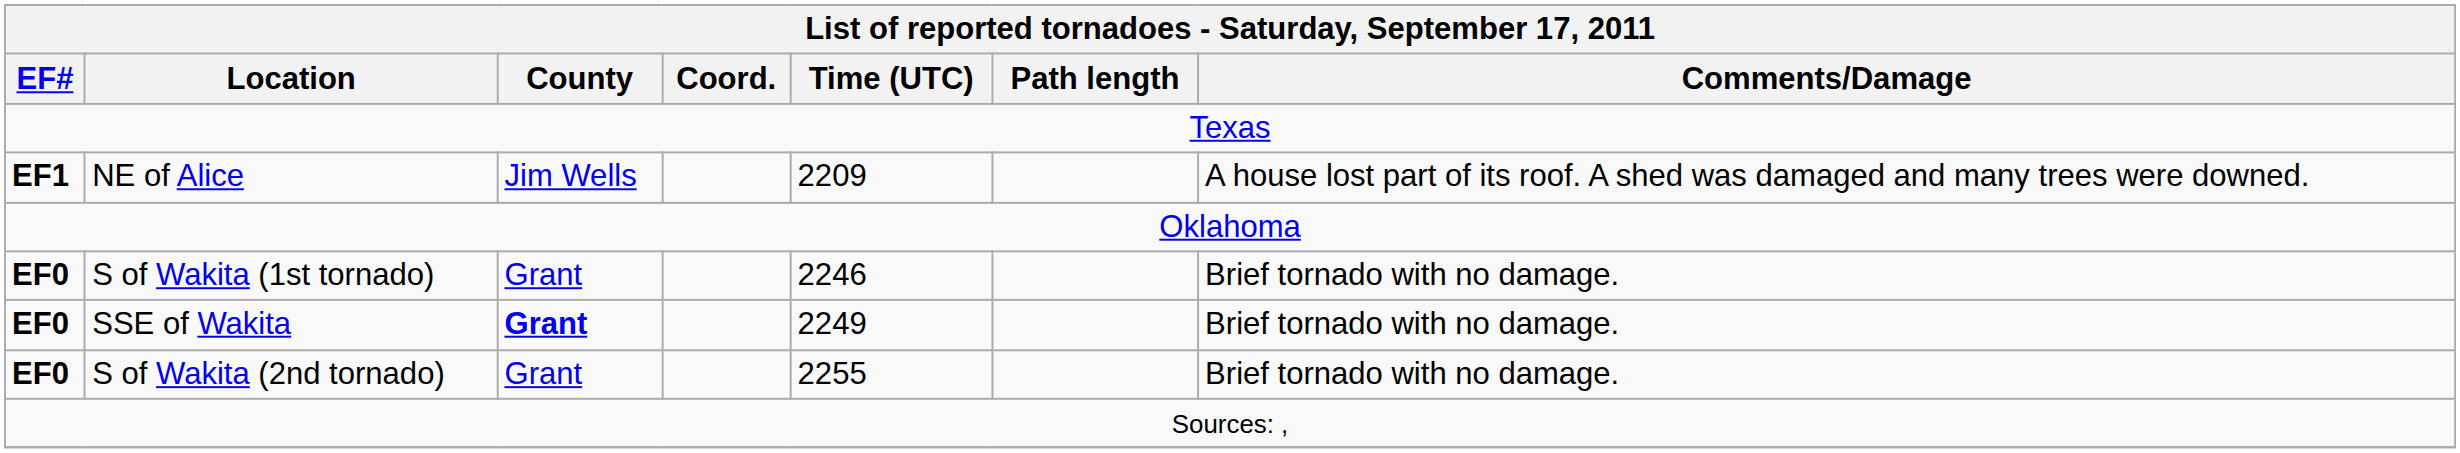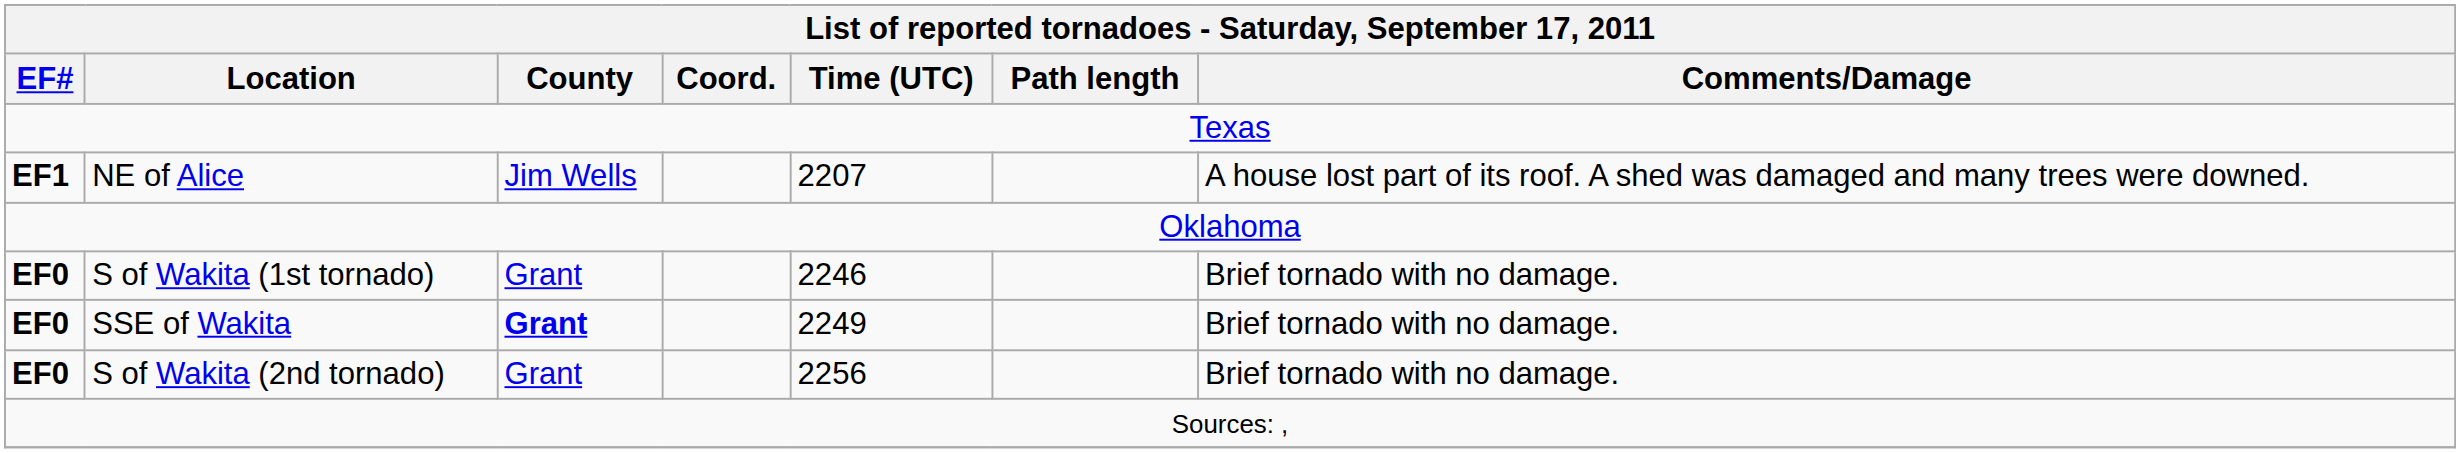(832, 176) 2209 -> (832, 176) 2207
(832, 373) 2255 -> (832, 373) 2256
